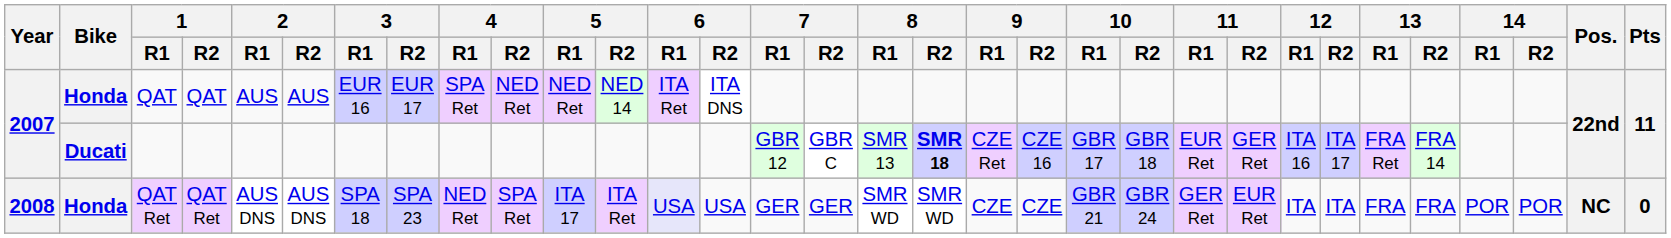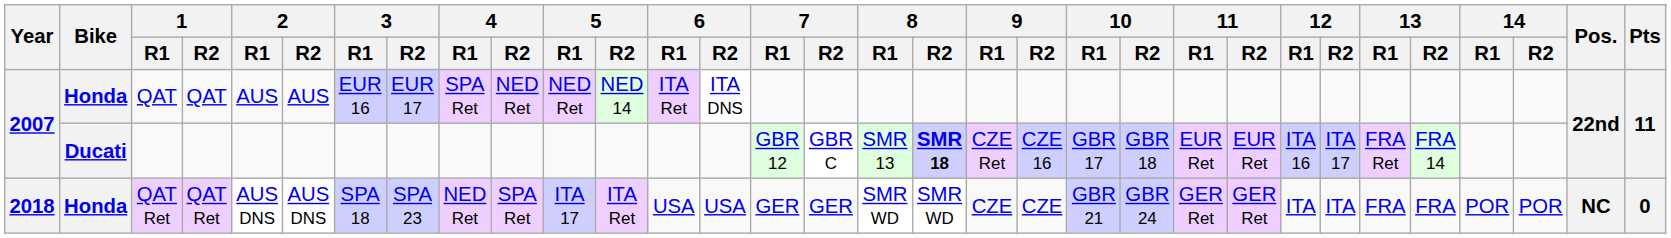(1254, 151) GER Ret -> (1254, 151) EUR Ret
(32, 206) 2008 -> (32, 206) 2018
(674, 206) lavender background -> (674, 206) no background
(1254, 206) EUR Ret -> (1254, 206) GER Ret
